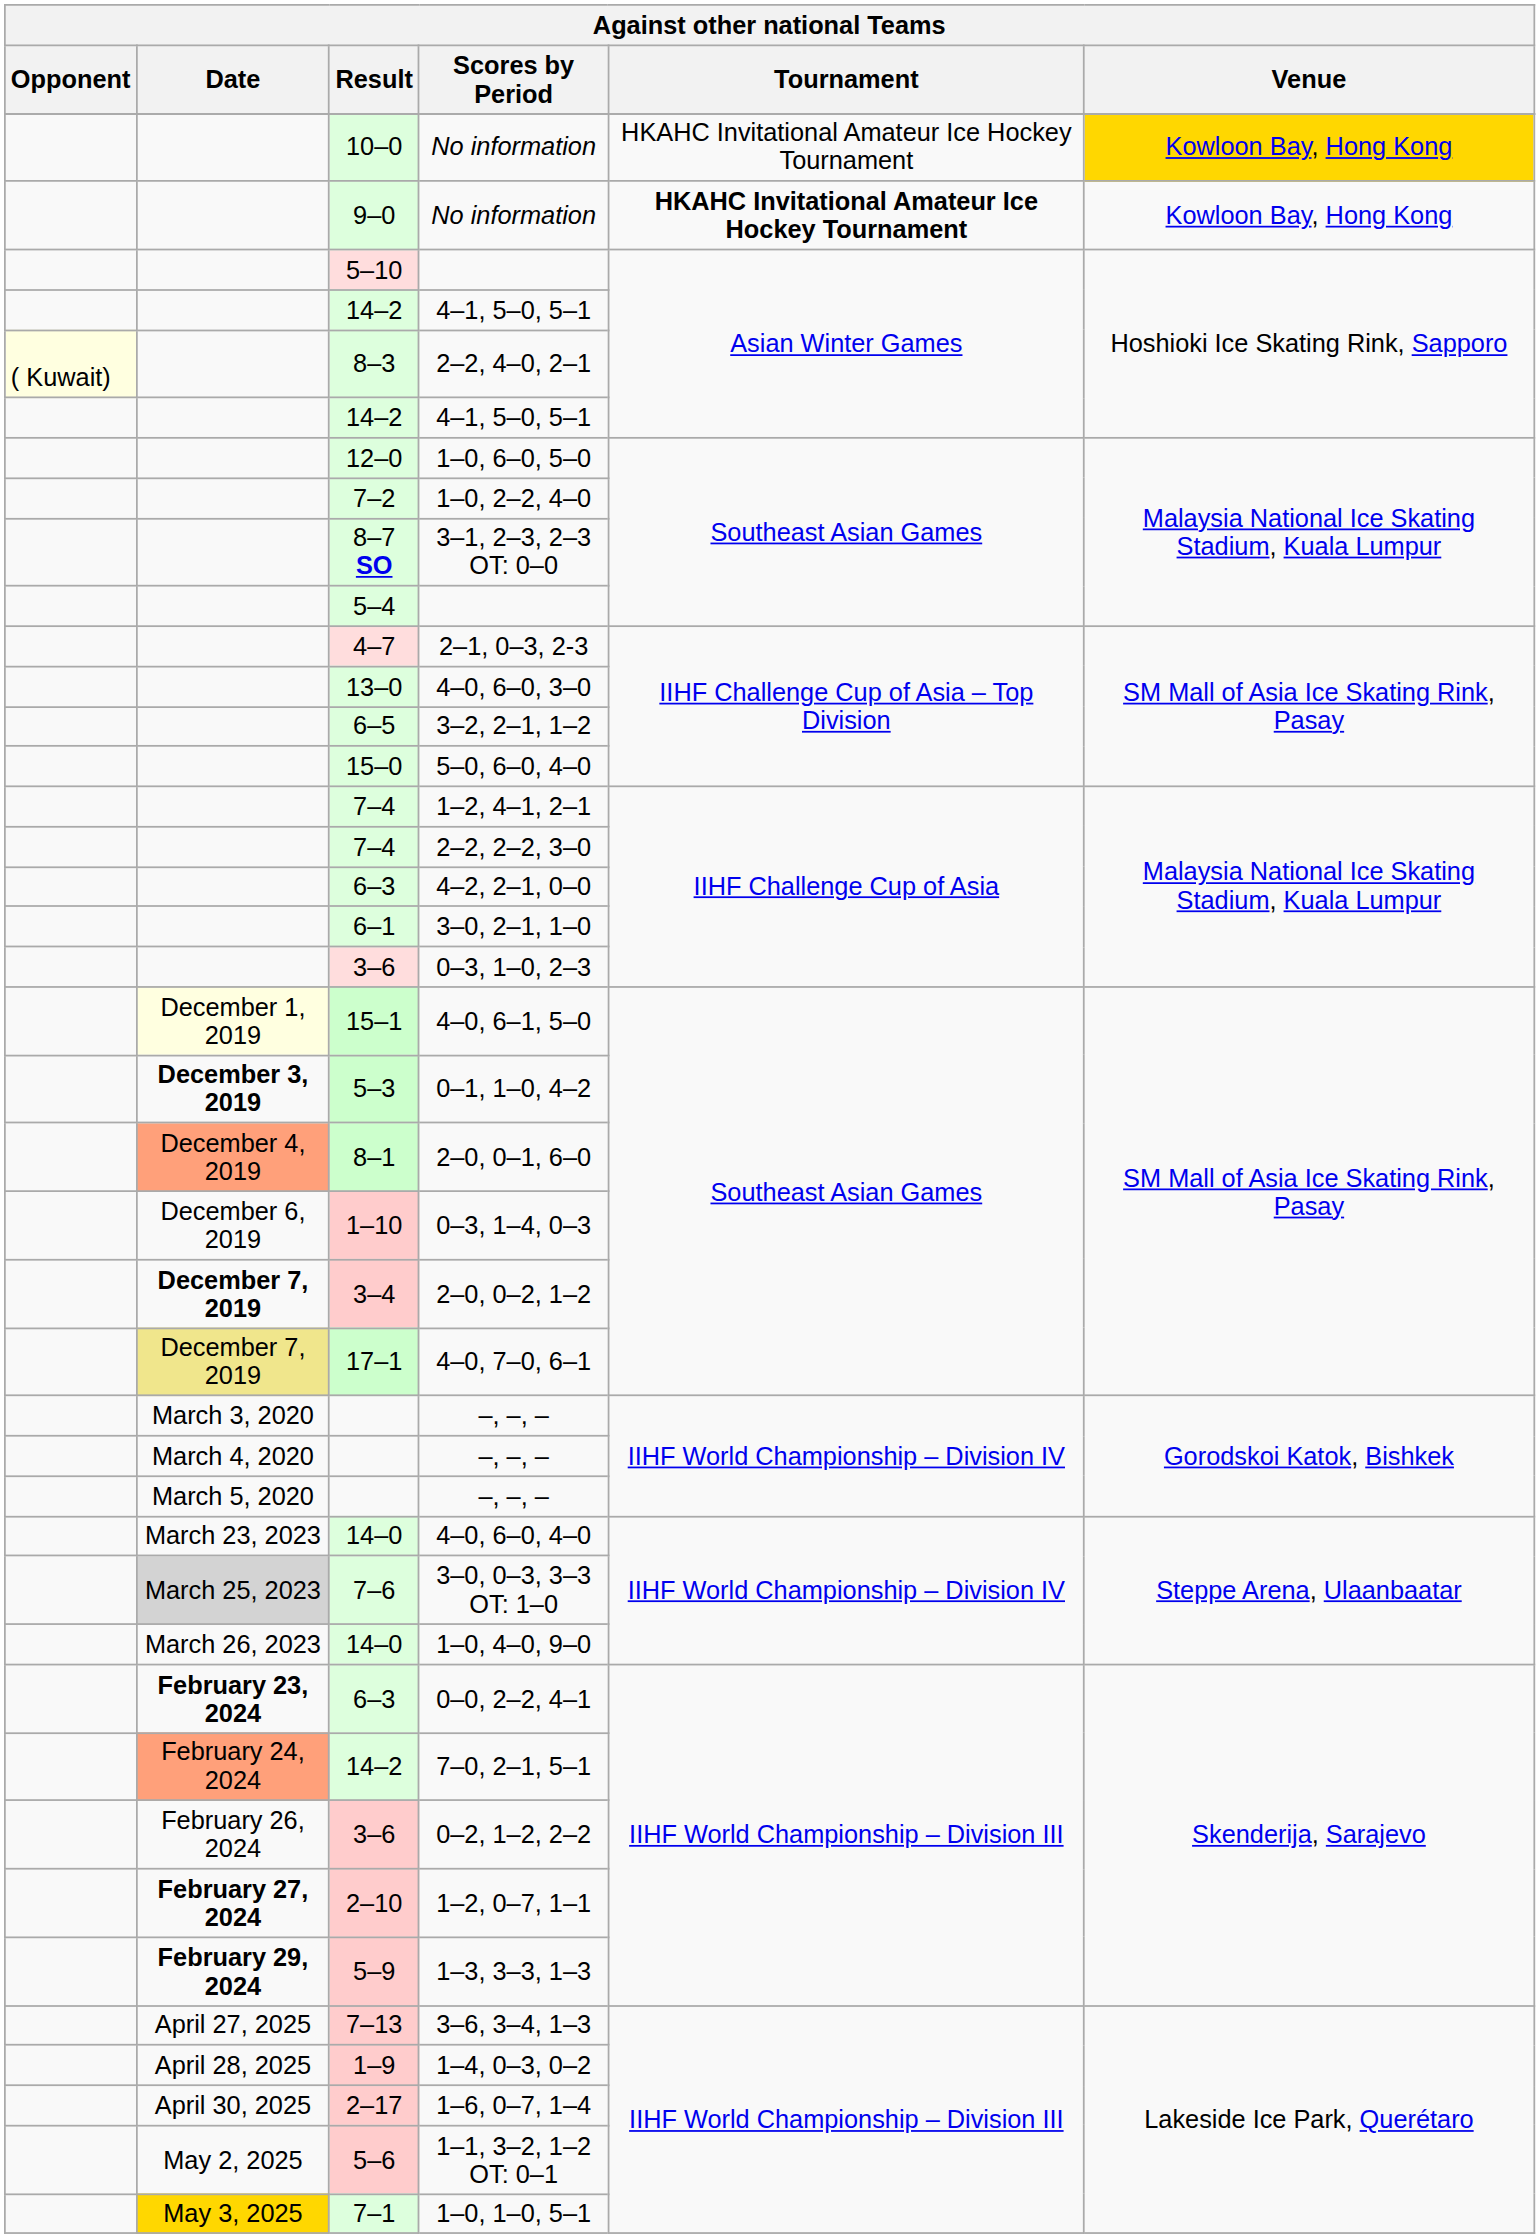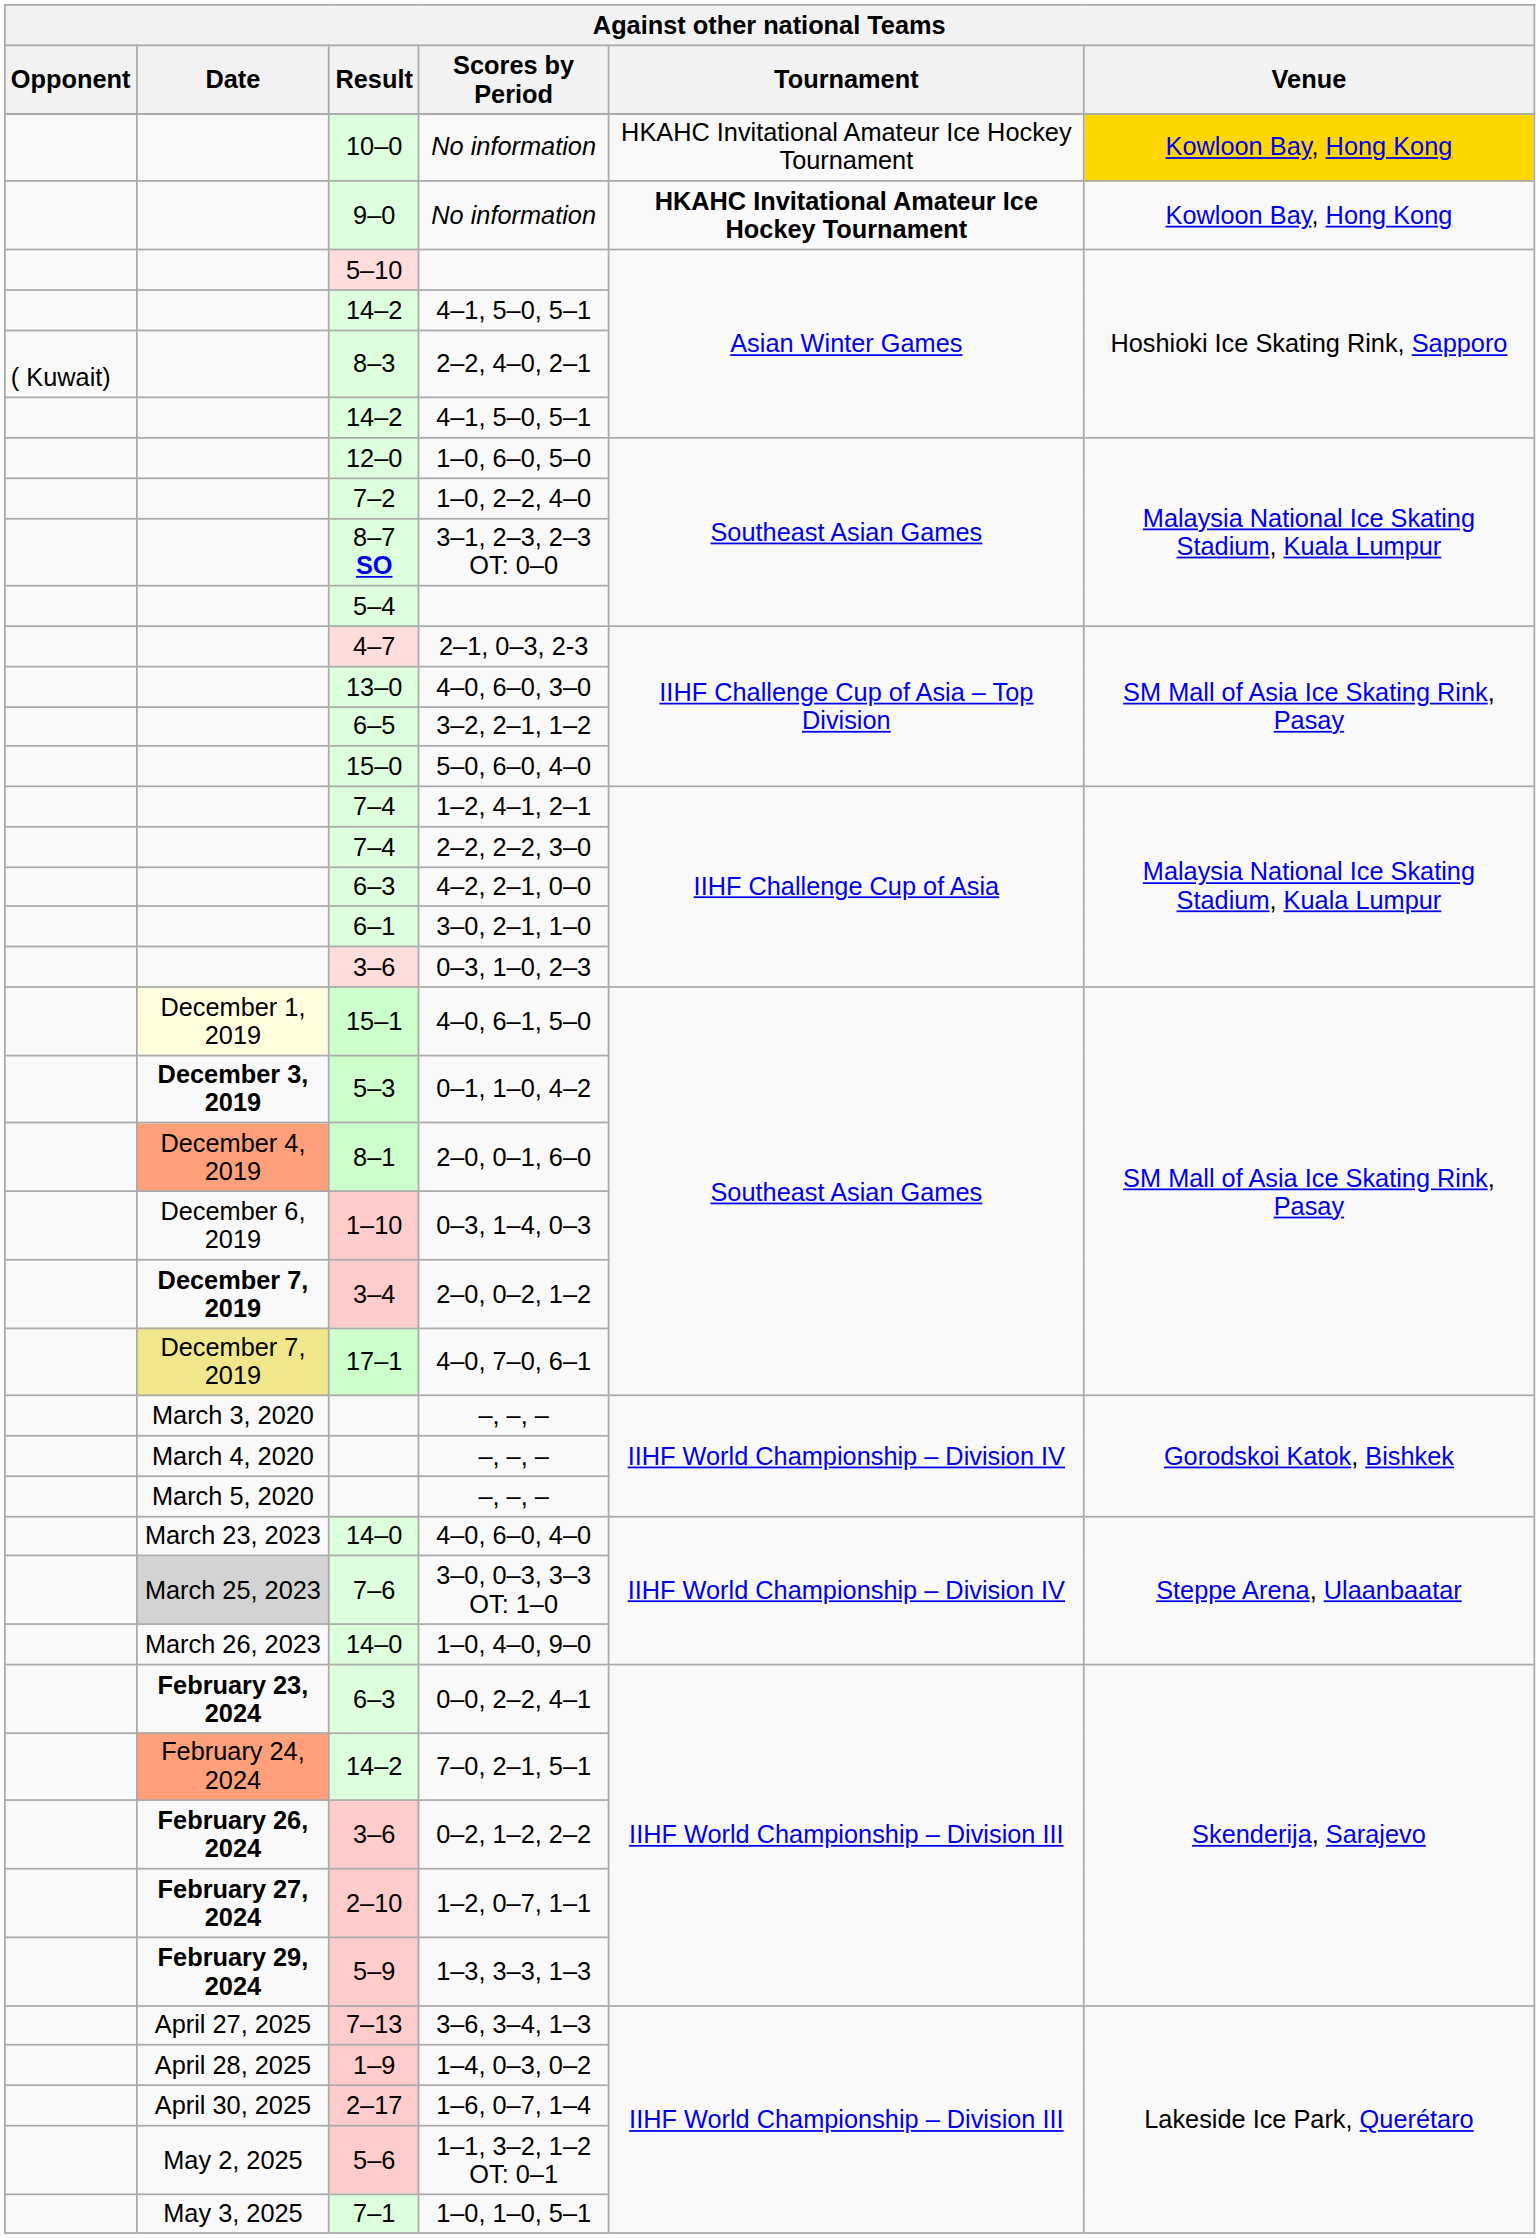(61, 378) lightyellow background -> (61, 378) no background
(233, 1835) normal -> (233, 1835) bold
(233, 2214) gold background -> (233, 2214) no background
